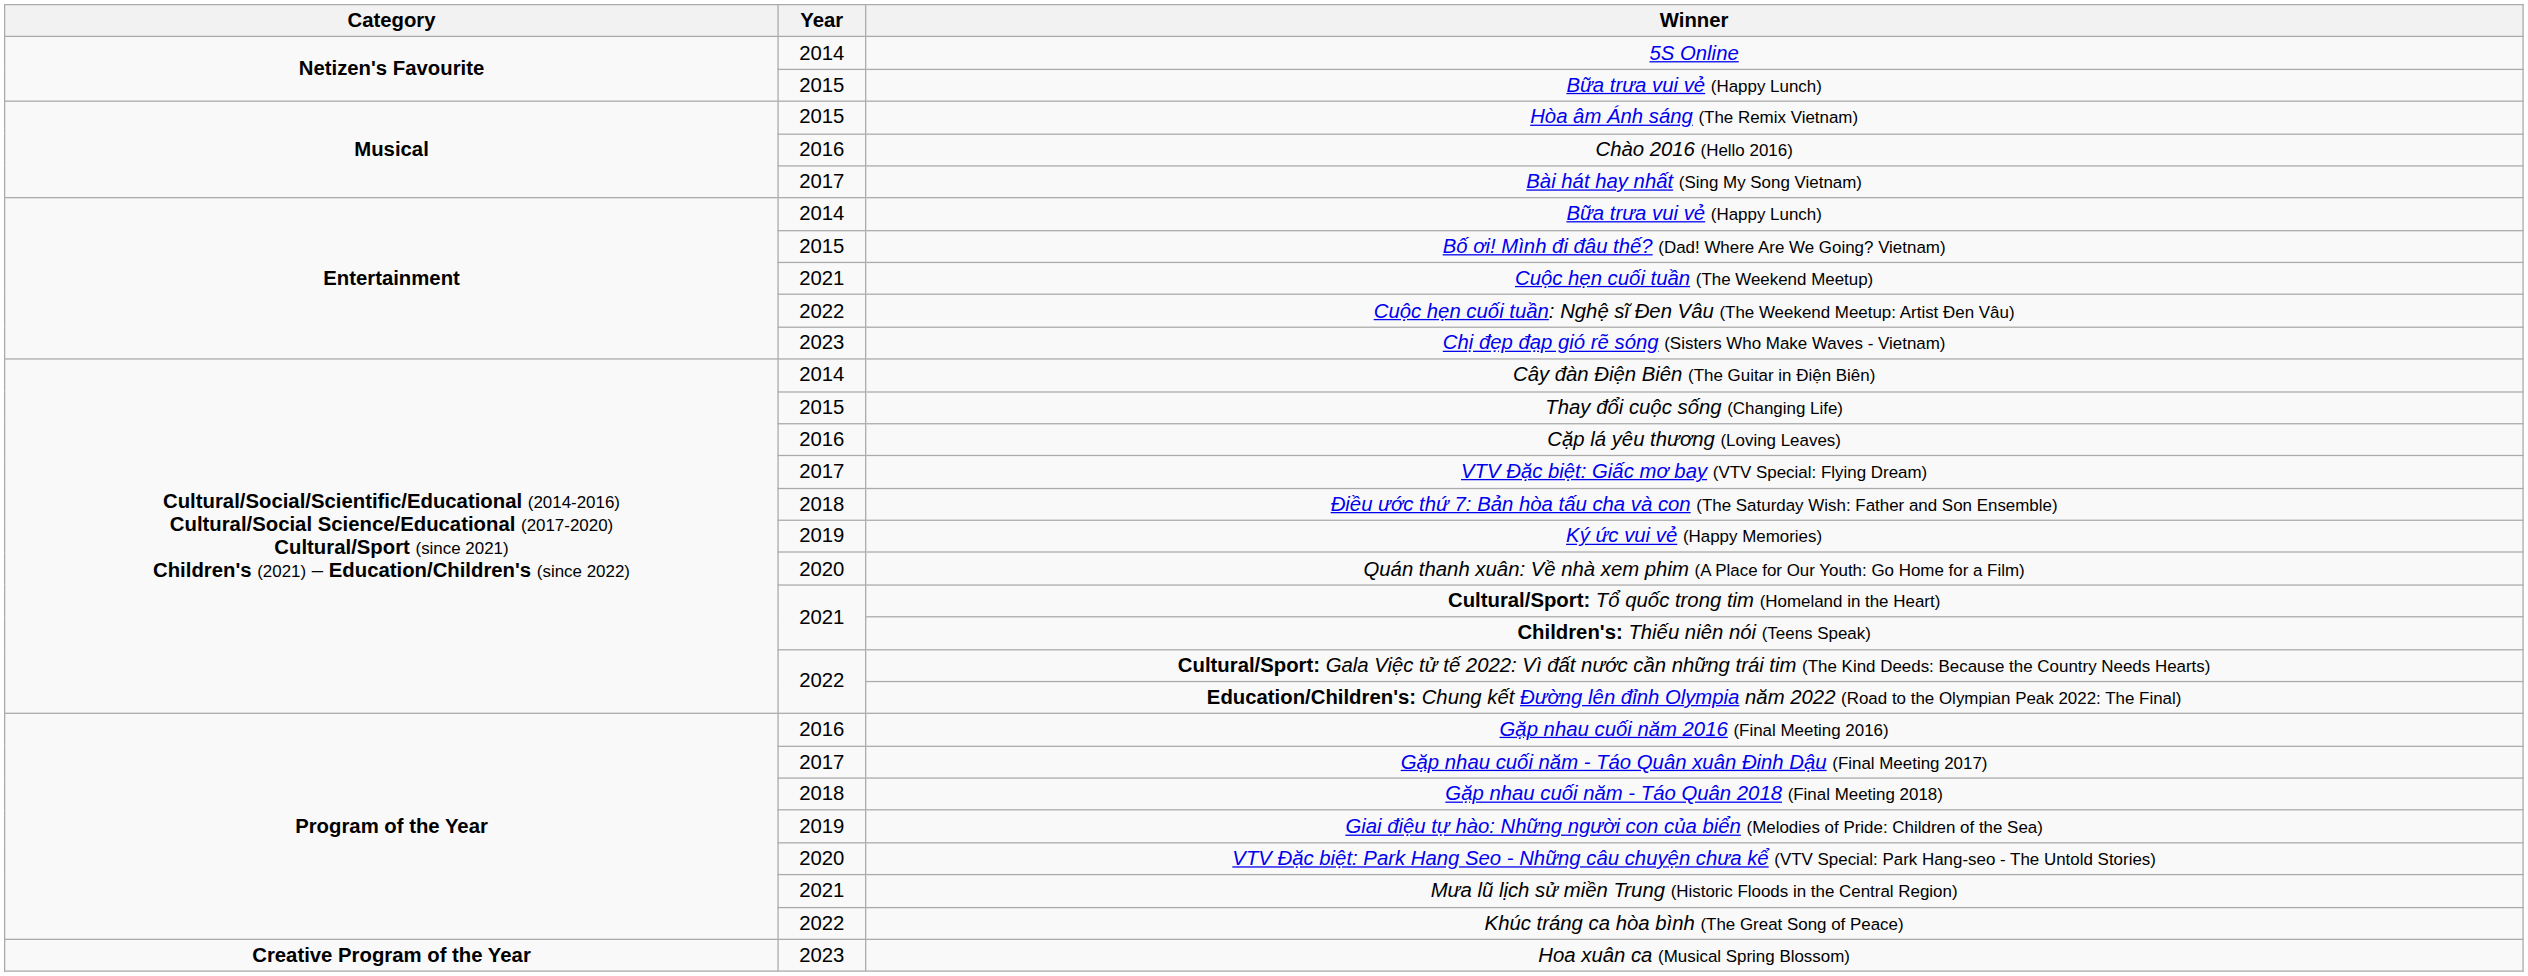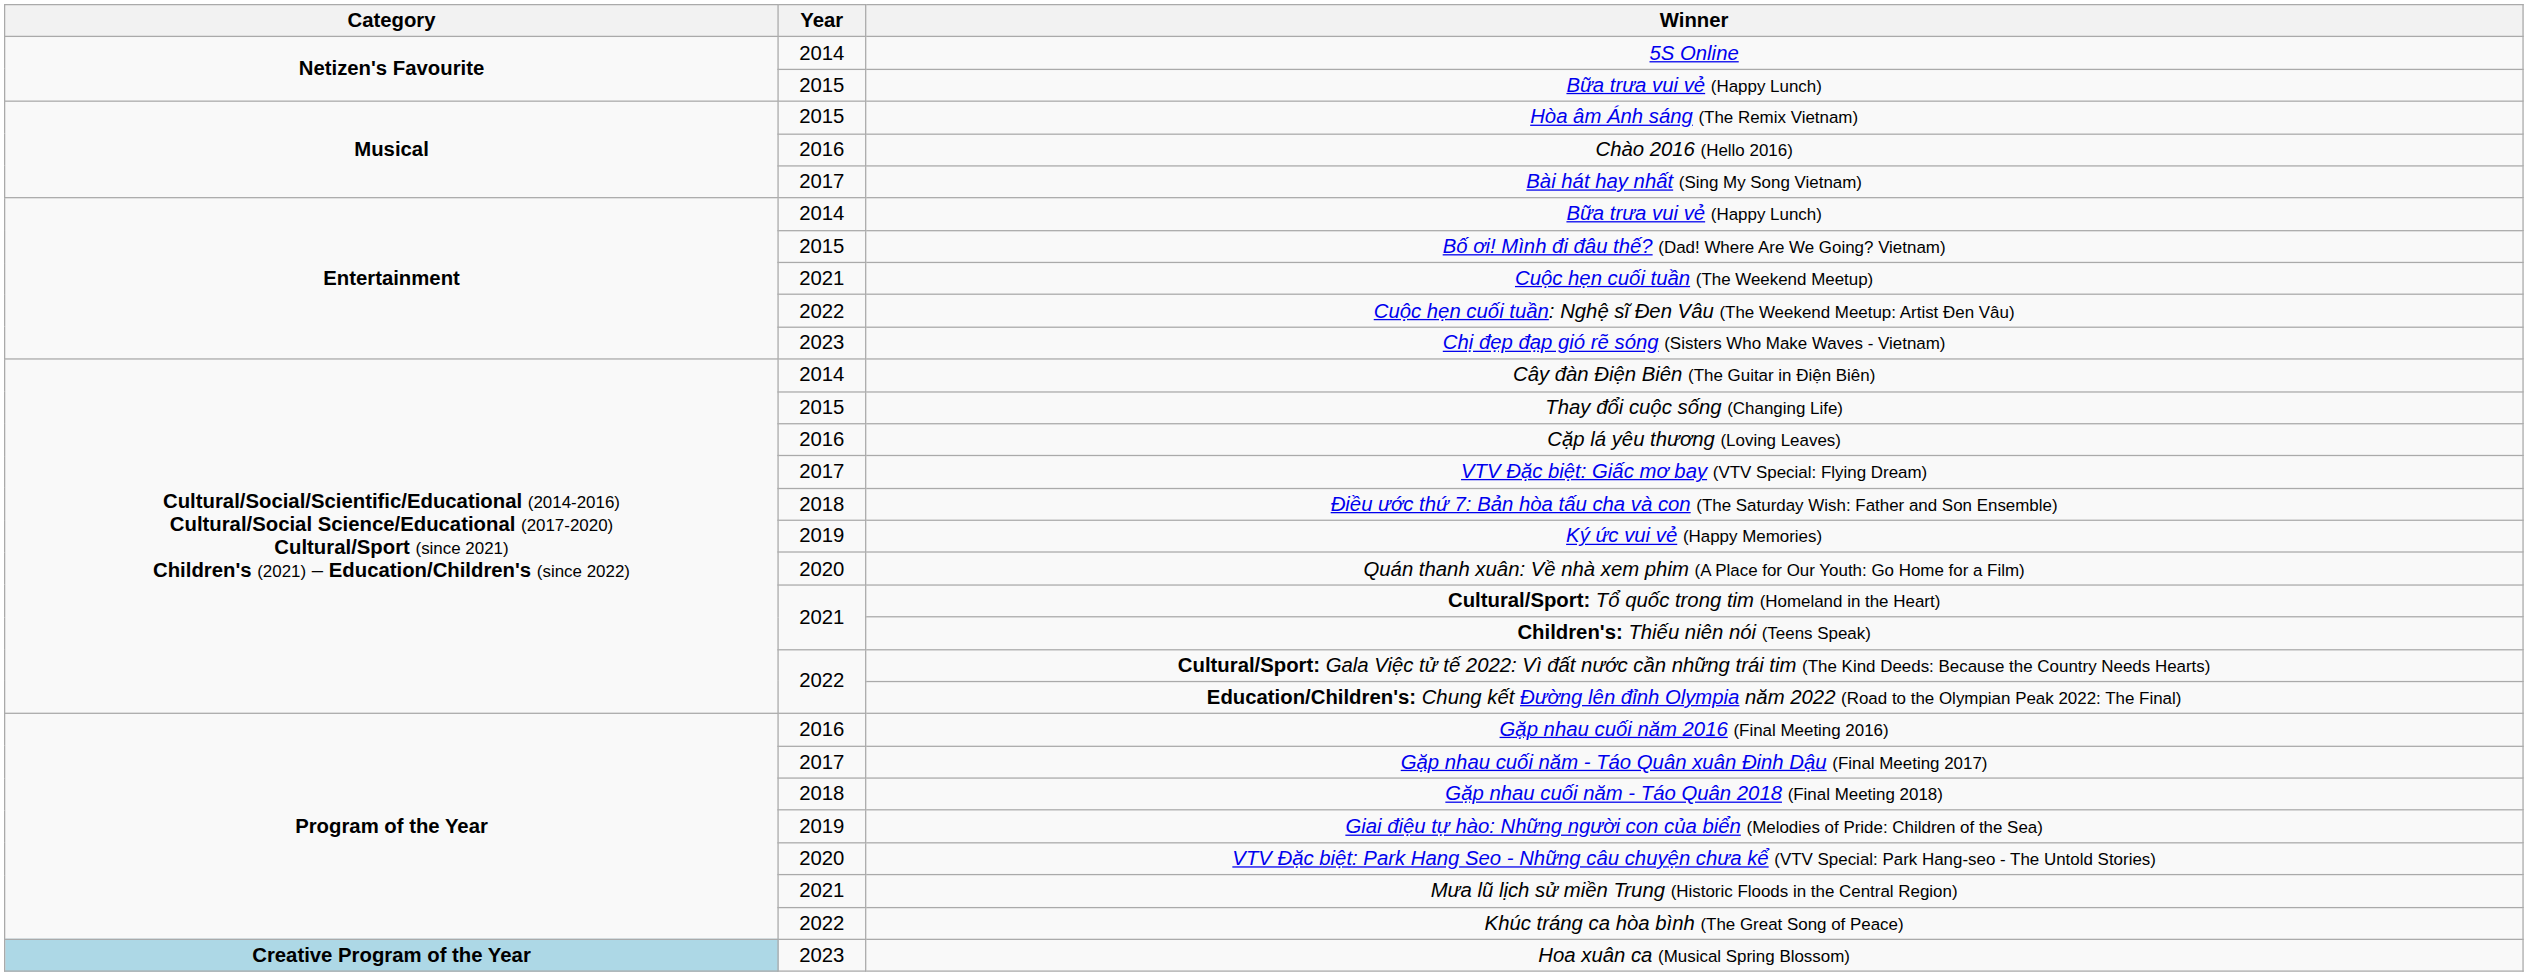(392, 955) no background -> (392, 955) lightblue background
